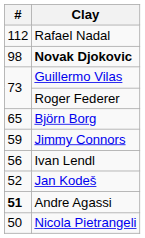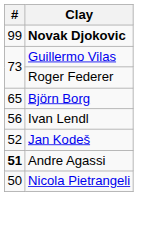- row: (72, 35)
(15, 56) 98 -> (15, 35) 99
- row: (80, 139)
